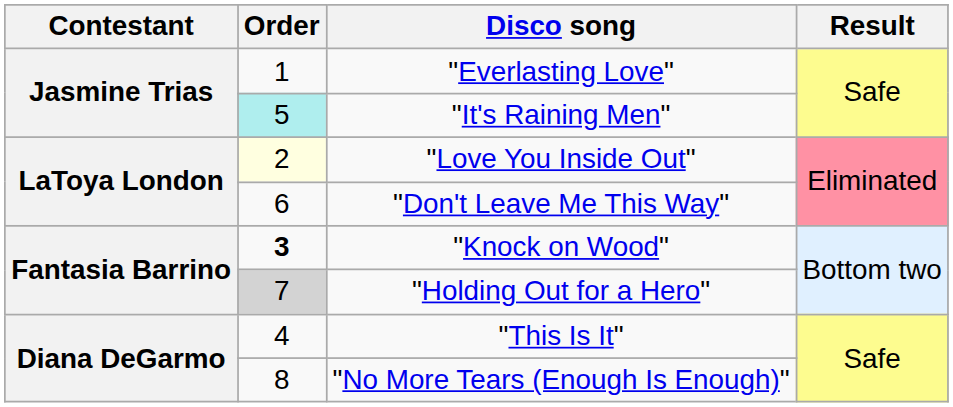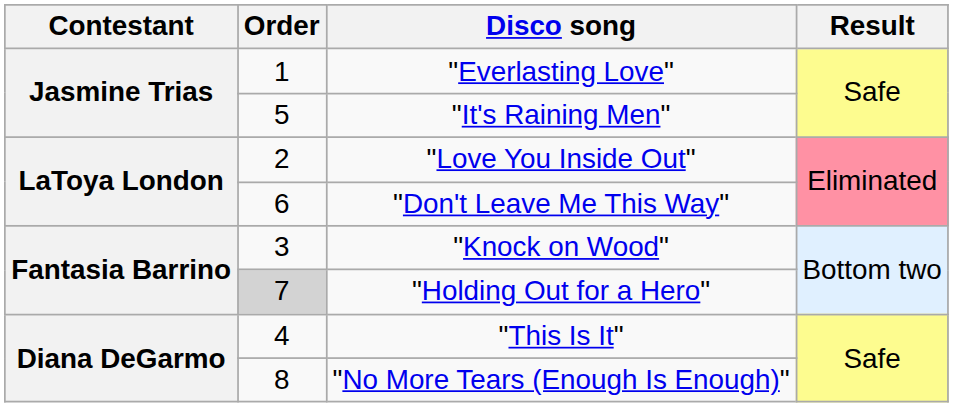(282, 114) paleturquoise background -> (282, 114) no background
(282, 159) lightyellow background -> (282, 159) no background
(282, 247) bold -> (282, 247) normal
